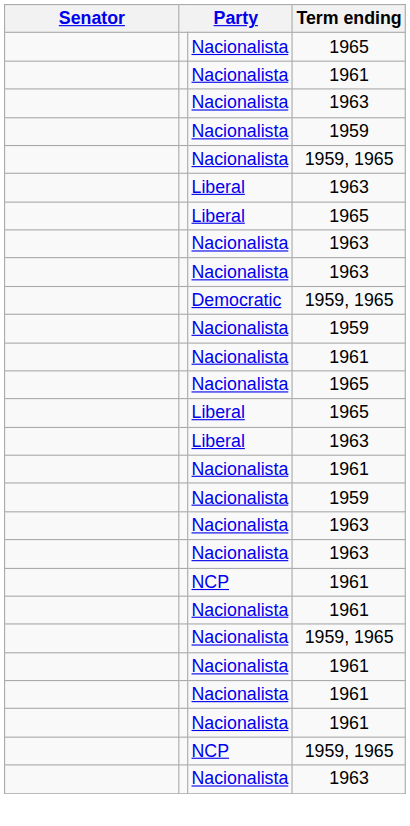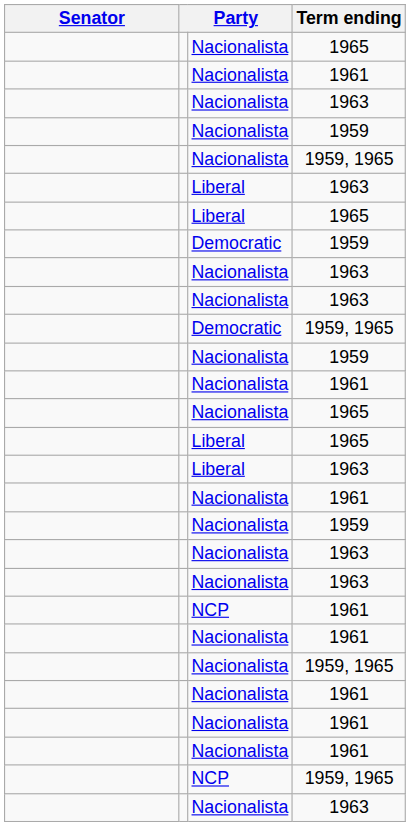+ row: (236, 243)
